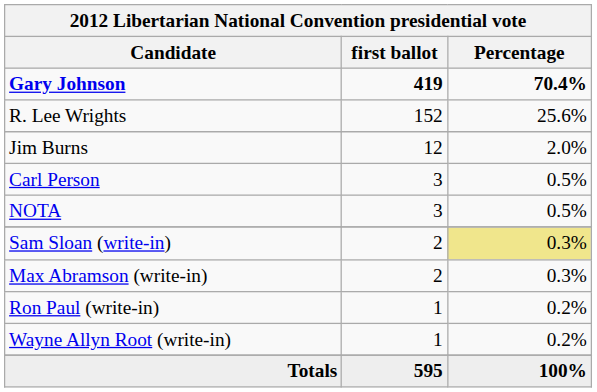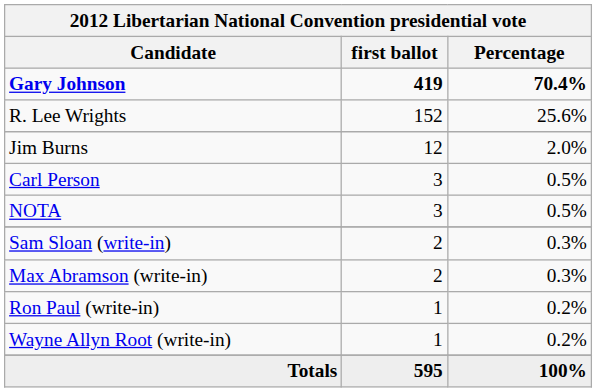(567, 243) khaki background -> (567, 243) no background
